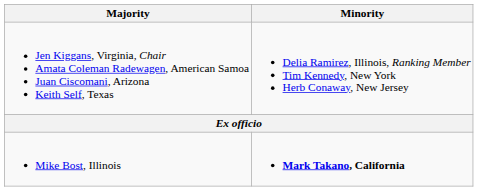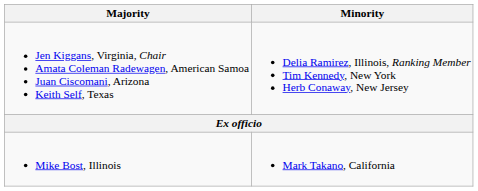(362, 165) bold -> (362, 165) normal
